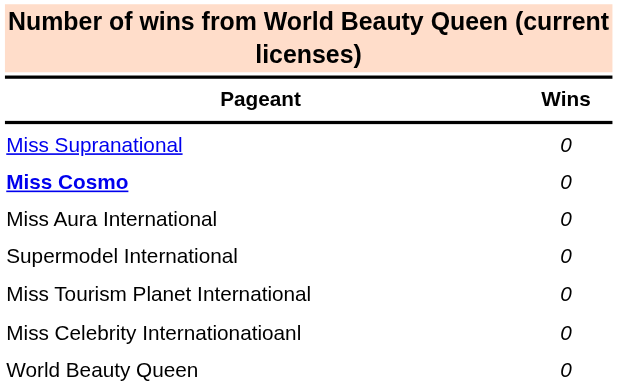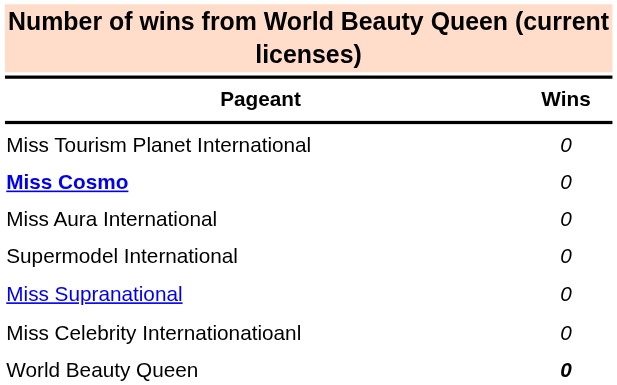(94, 144) Miss Supranational -> (159, 144) Miss Tourism Planet International
(159, 294) Miss Tourism Planet International -> (94, 294) Miss Supranational
(566, 369) normal -> (566, 369) bold
